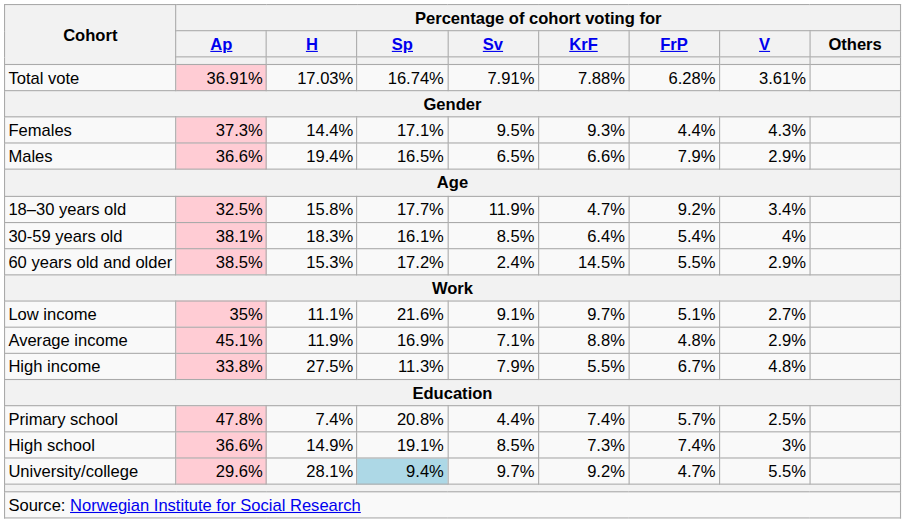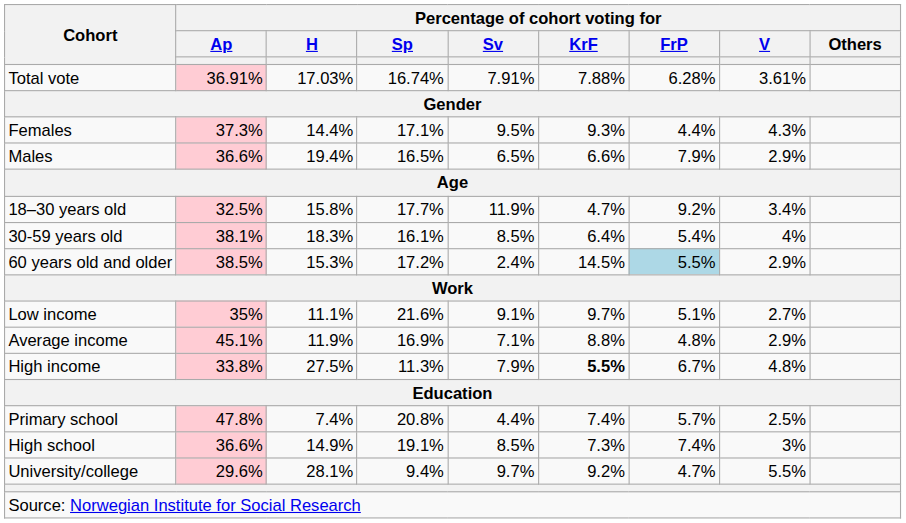(697, 262) no background -> (697, 262) lightblue background
(606, 367) normal -> (606, 367) bold
(425, 471) lightblue background -> (425, 471) no background
